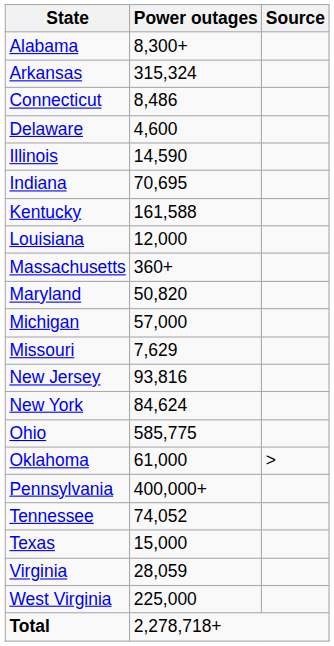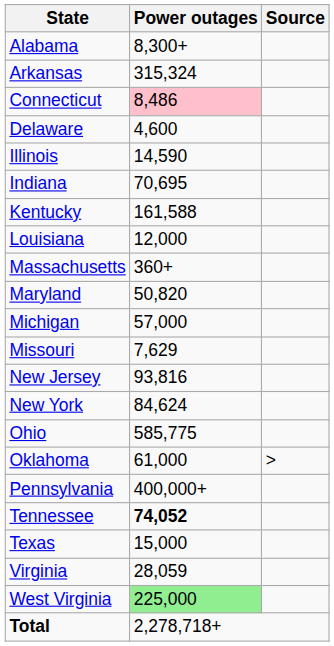(156, 101) no background -> (156, 101) pink background
(160, 516) normal -> (160, 516) bold
(165, 599) no background -> (165, 599) lightgreen background
